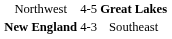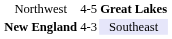(134, 26) no background -> (134, 26) lavender background
